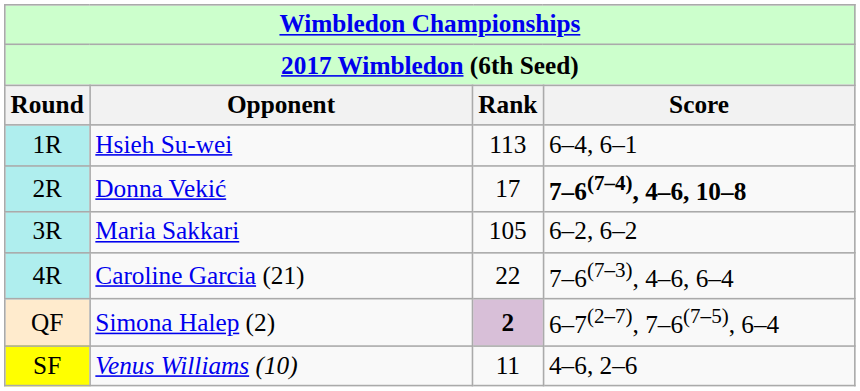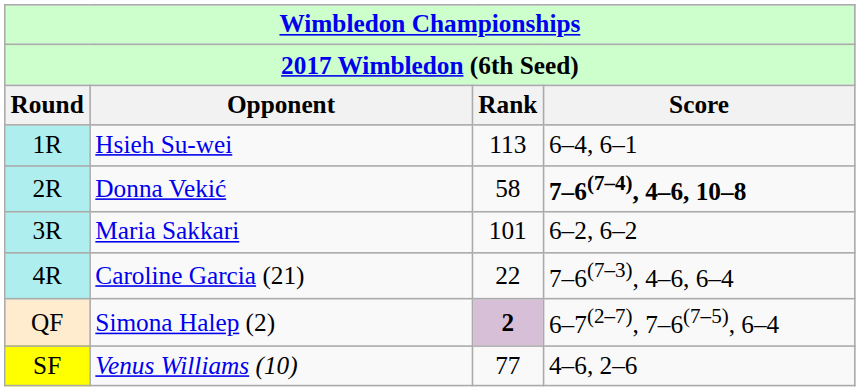(508, 188) 17 -> (508, 188) 58
(508, 231) 105 -> (508, 231) 101
(508, 365) 11 -> (508, 365) 77
